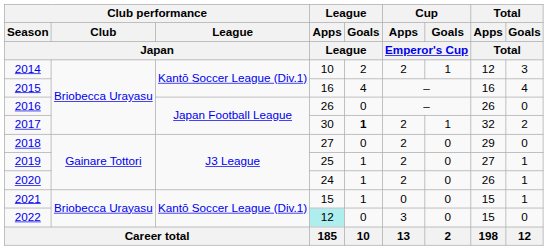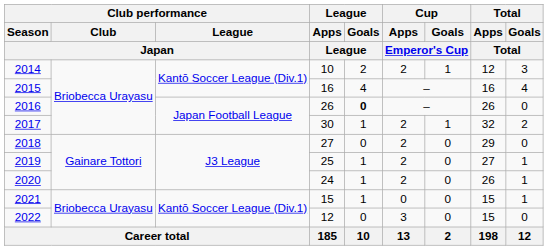(363, 106) normal -> (363, 106) bold
(363, 124) bold -> (363, 124) normal
(327, 217) paleturquoise background -> (327, 217) no background
